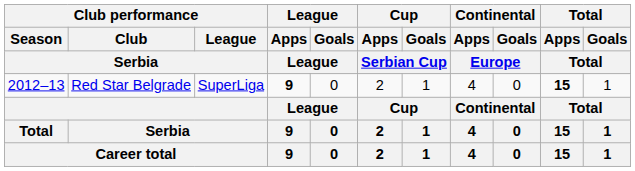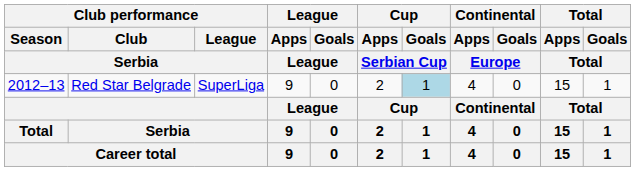(289, 85) bold -> (289, 85) normal
(426, 85) no background -> (426, 85) lightblue background
(562, 85) bold -> (562, 85) normal
